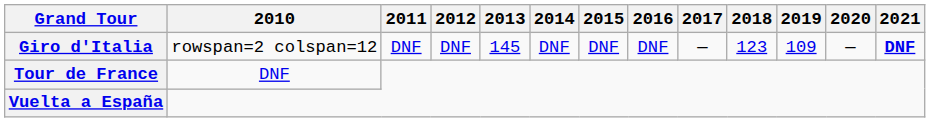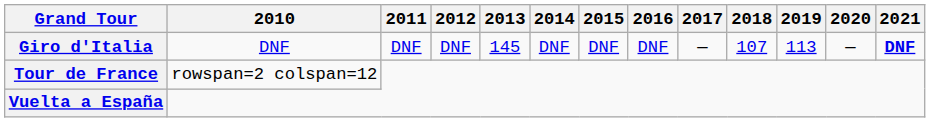(274, 47) rowspan=2 colspan=12 -> (274, 47) DNF
(752, 47) 123 -> (752, 47) 107
(801, 47) 109 -> (801, 47) 113
(274, 75) DNF -> (274, 75) rowspan=2 colspan=12
